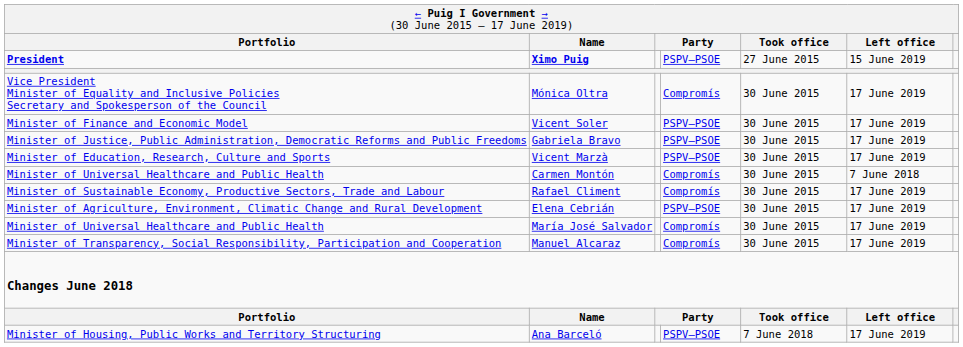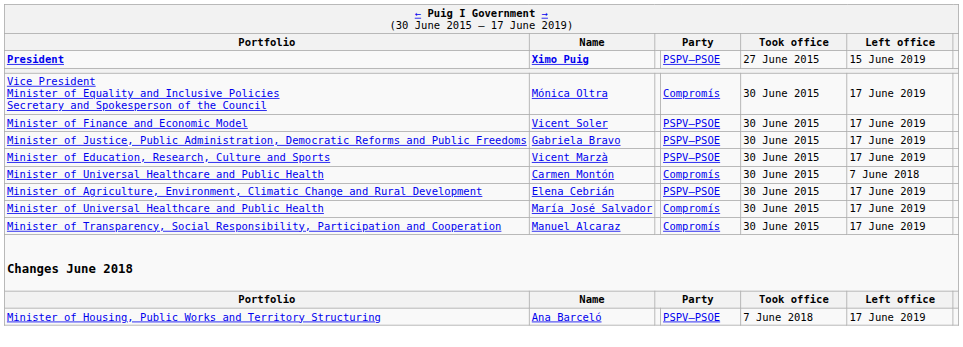- row: (576, 192)
